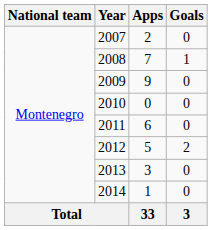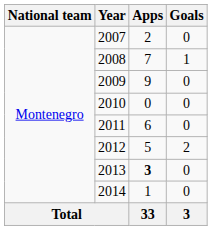(148, 170) normal -> (148, 170) bold
